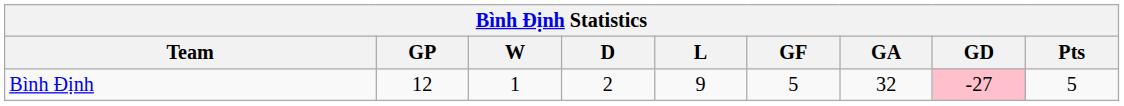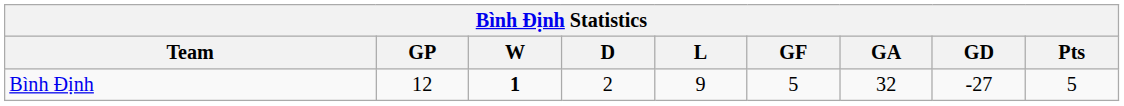(515, 84) normal -> (515, 84) bold
(979, 84) pink background -> (979, 84) no background
